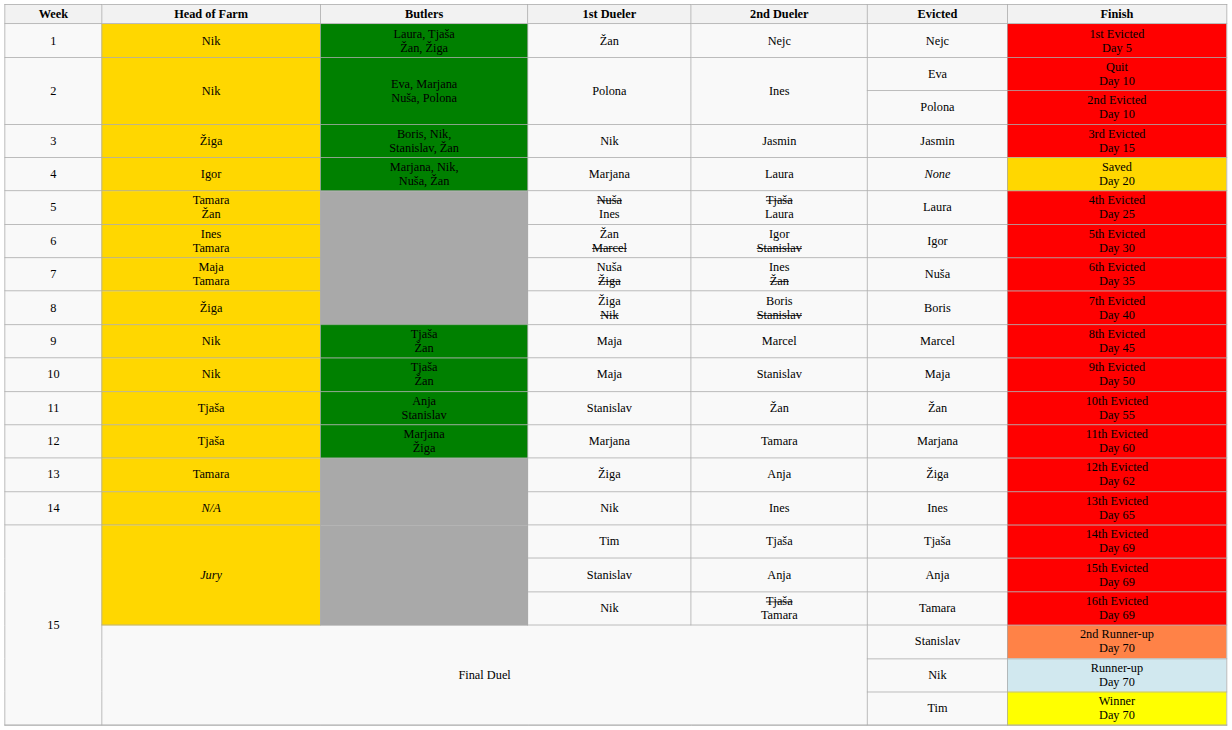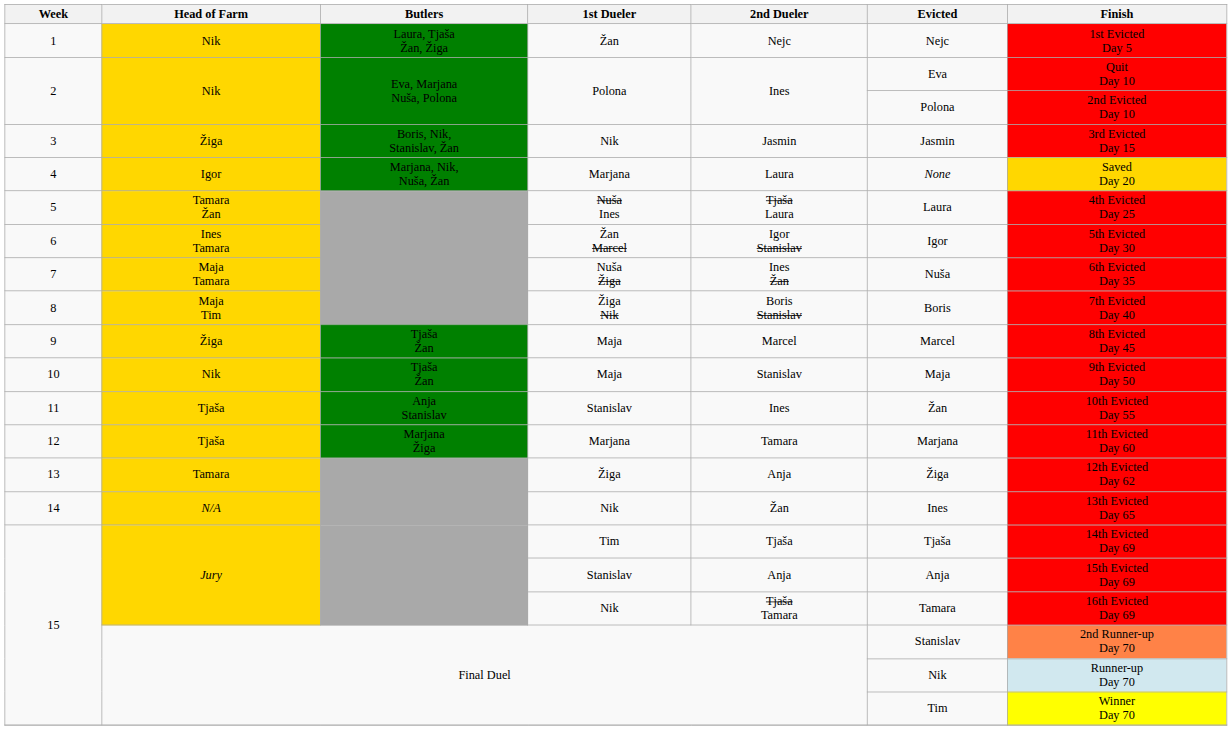(211, 307) Žiga -> (211, 307) Maja Tim
(211, 341) Nik -> (211, 341) Žiga
(779, 408) Žan -> (779, 408) Ines
(779, 508) Ines -> (779, 508) Žan
